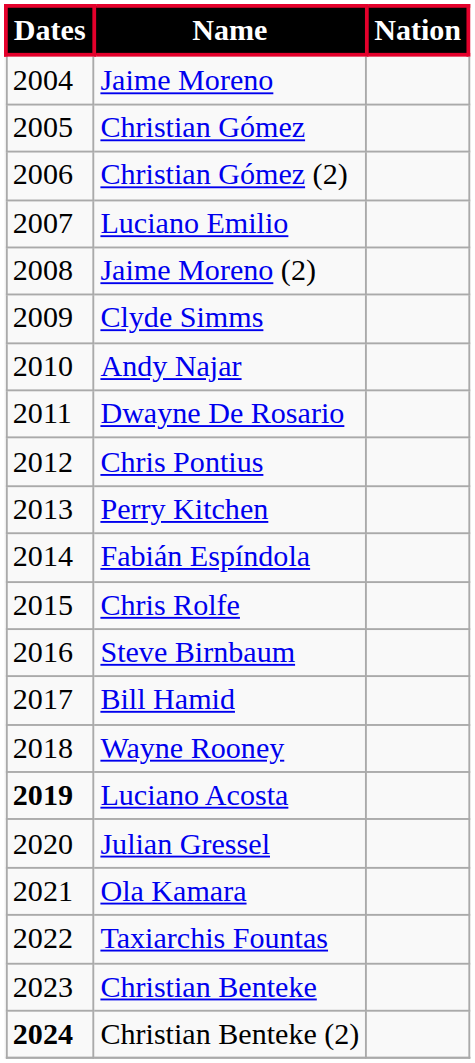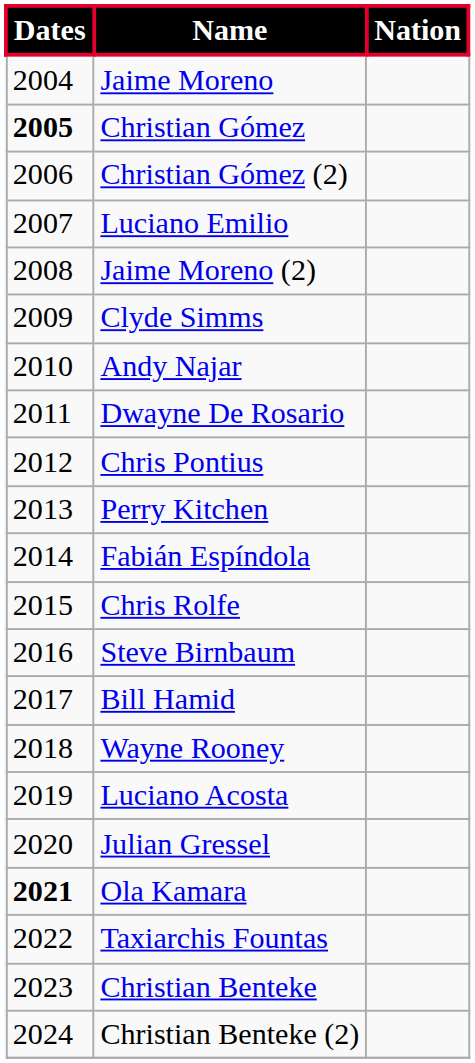(43, 127) normal -> (43, 127) bold
(43, 795) bold -> (43, 795) normal
(43, 890) normal -> (43, 890) bold
(43, 1033) bold -> (43, 1033) normal
